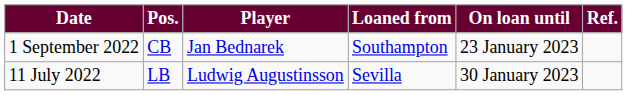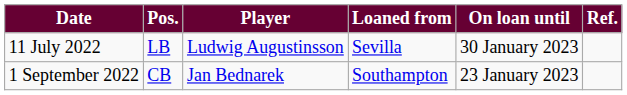rows swapped: (55, 75) <-> (74, 47)
